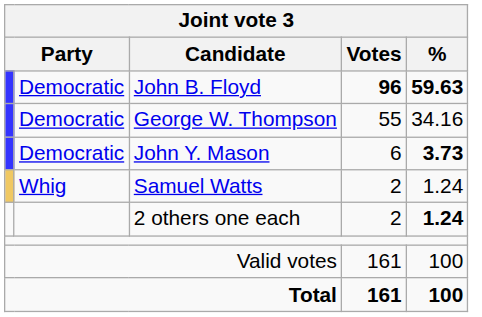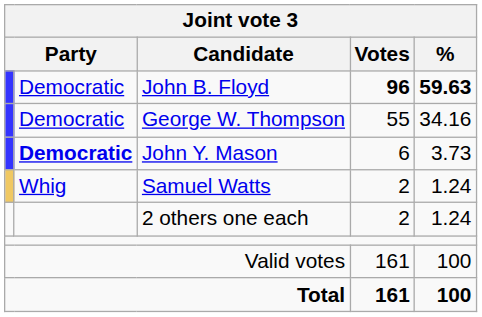(72, 152) normal -> (76, 152) bold
(443, 152) bold -> (451, 152) normal
(443, 218) bold -> (451, 218) normal
